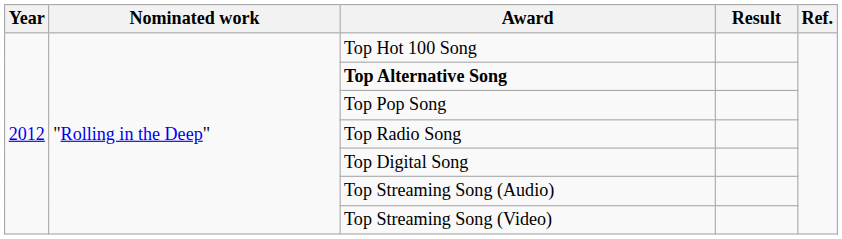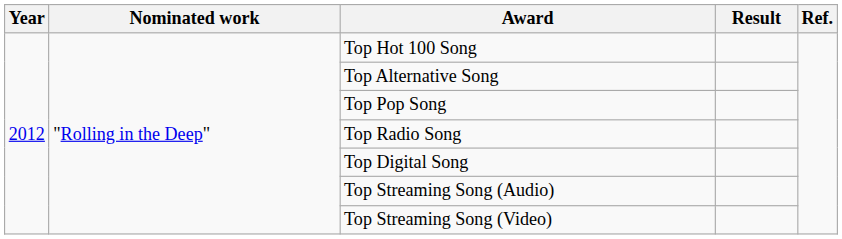(426, 76) bold -> (421, 76) normal
